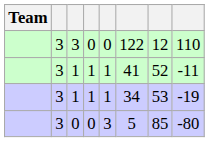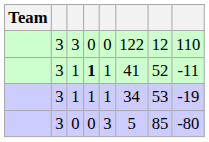(91, 70) normal -> (91, 70) bold
